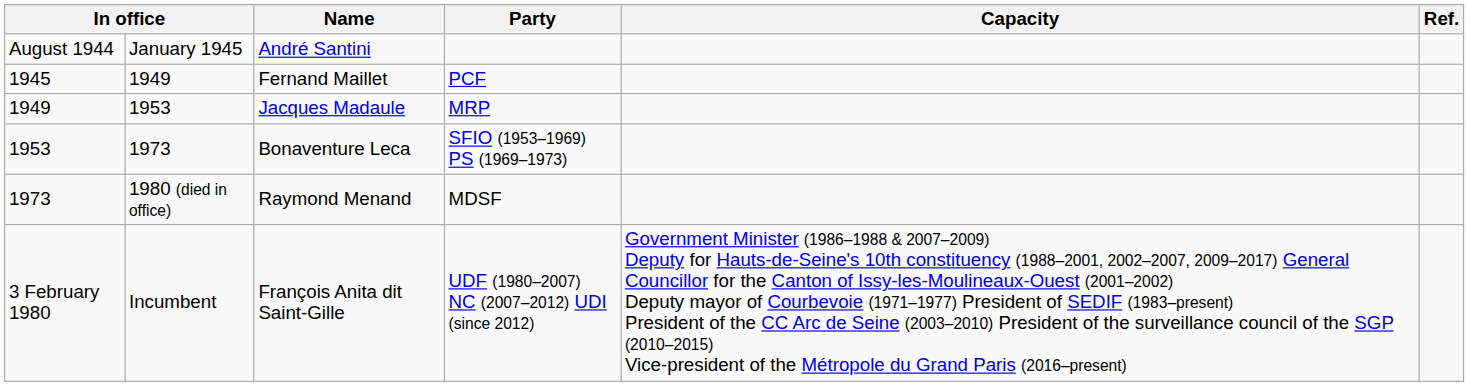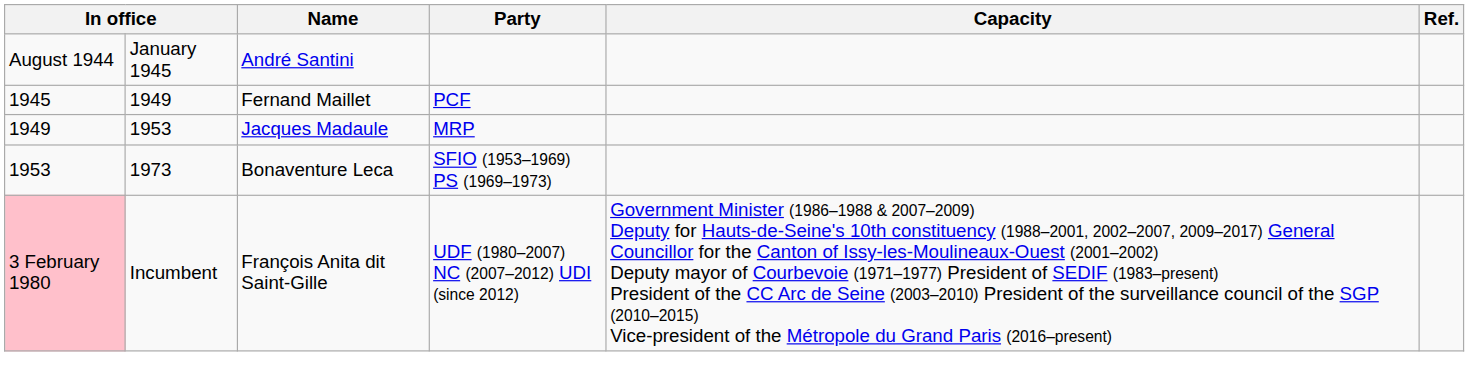- row: (178, 199)
(54, 302) no background -> (54, 273) pink background
